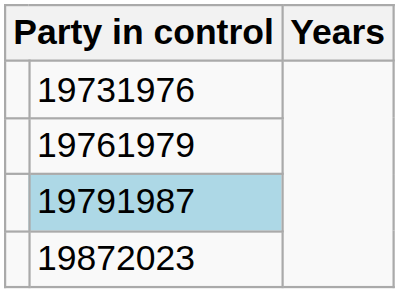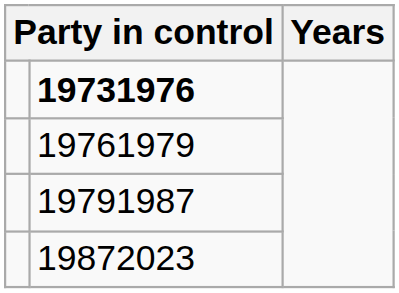(116, 88) normal -> (116, 88) bold
(116, 201) lightblue background -> (116, 201) no background
